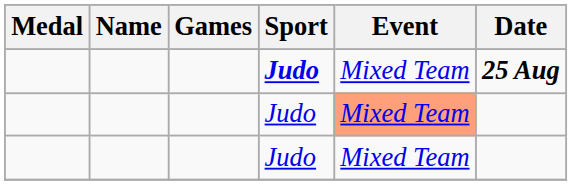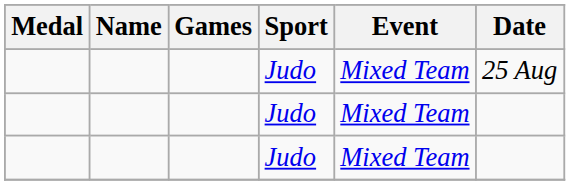(292, 70) bold -> (290, 70) normal
(521, 70) bold -> (520, 70) normal
(405, 114) lightsalmon background -> (405, 114) no background
